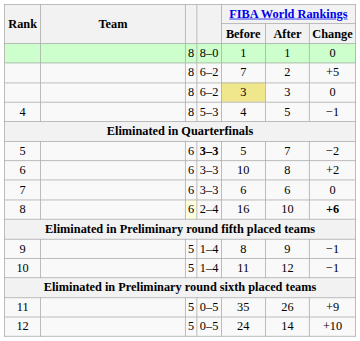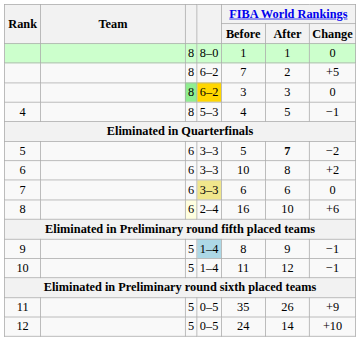(191, 92) no background -> (191, 92) lightgreen background
(209, 92) no background -> (209, 92) gold background
(243, 92) khaki background -> (243, 92) no background
(209, 151) bold -> (209, 151) normal
(287, 151) normal -> (287, 151) bold
(209, 190) no background -> (209, 190) khaki background
(333, 209) bold -> (333, 209) normal
(209, 248) no background -> (209, 248) lightblue background
